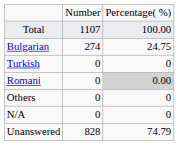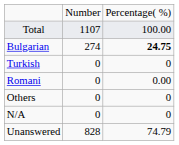(159, 47) normal -> (159, 47) bold
(162, 81) lightgrey background -> (162, 81) no background
